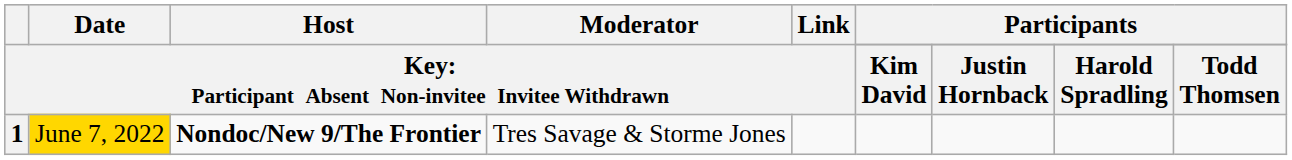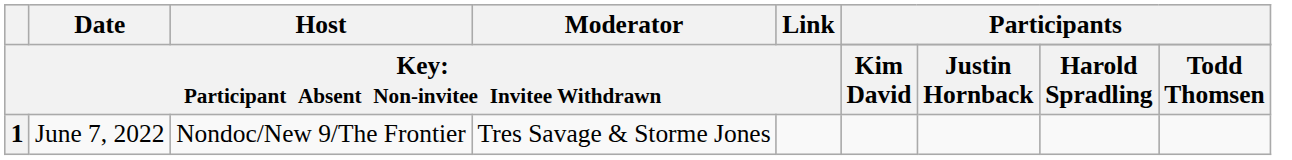(100, 133) gold background -> (100, 133) no background
(329, 133) bold -> (321, 133) normal
